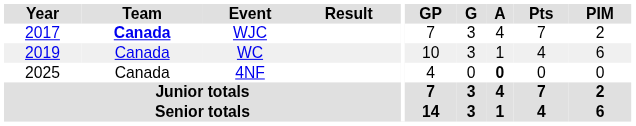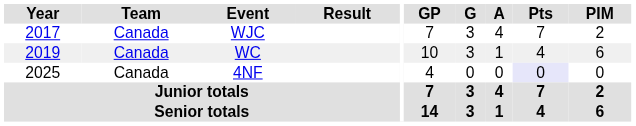(142, 33) bold -> (141, 33) normal
(500, 72) bold -> (499, 72) normal
(541, 72) no background -> (541, 72) lavender background
